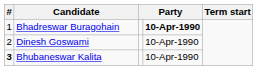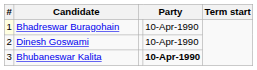(9, 27) no background -> (9, 27) lightyellow background
(173, 27) bold -> (172, 27) normal
(9, 57) bold -> (9, 57) normal
(172, 57) normal -> (173, 57) bold
